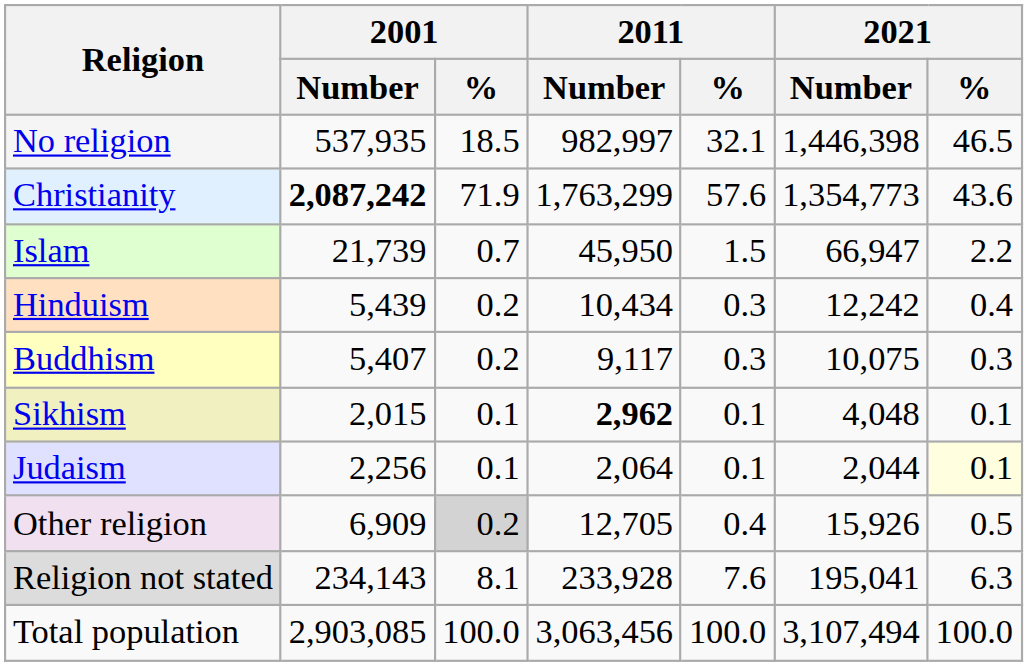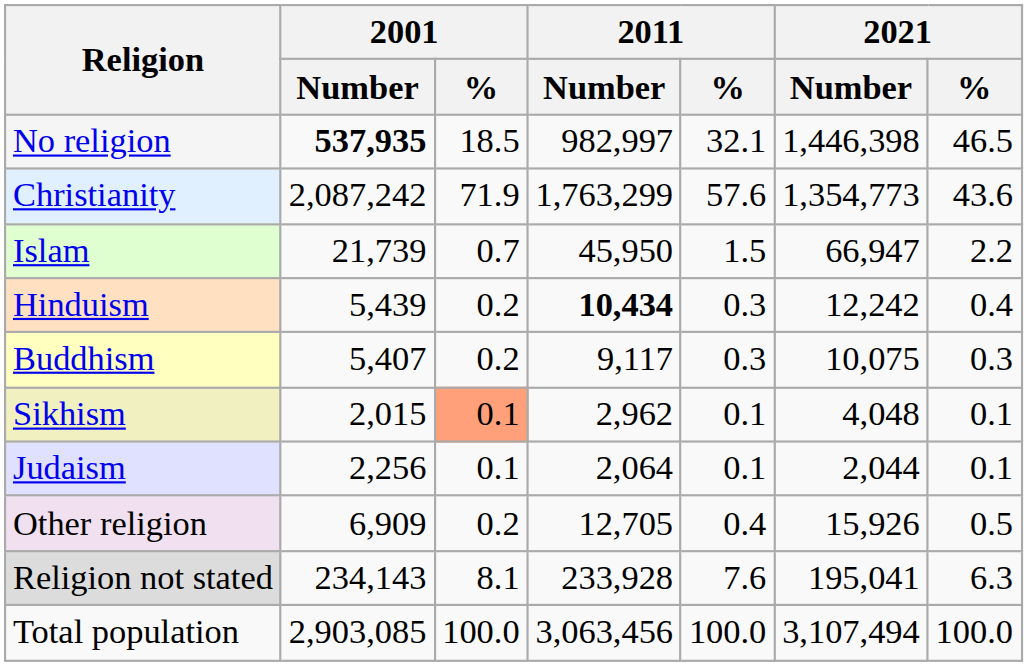(370, 140) normal -> (370, 140) bold
(358, 195) bold -> (358, 195) normal
(626, 304) normal -> (626, 304) bold
(498, 413) no background -> (498, 413) lightsalmon background
(634, 413) bold -> (634, 413) normal
(992, 468) lightyellow background -> (992, 468) no background
(498, 522) lightgrey background -> (498, 522) no background
